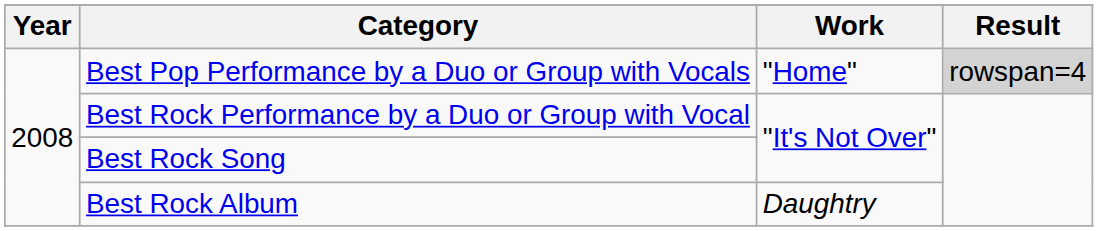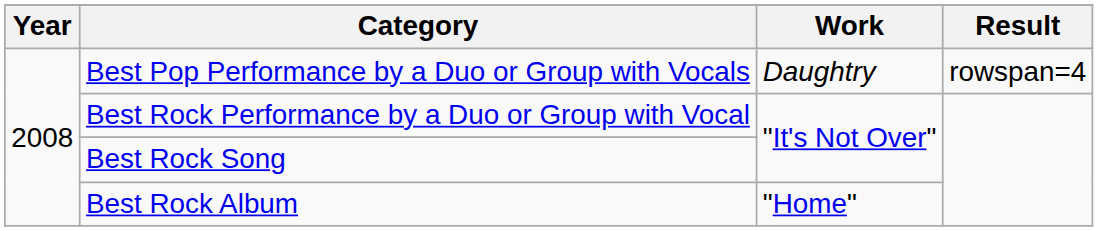(810, 70) "Home" -> (819, 70) Daughtry
(1018, 70) lightgrey background -> (1018, 70) no background
(819, 203) Daughtry -> (810, 203) "Home"
